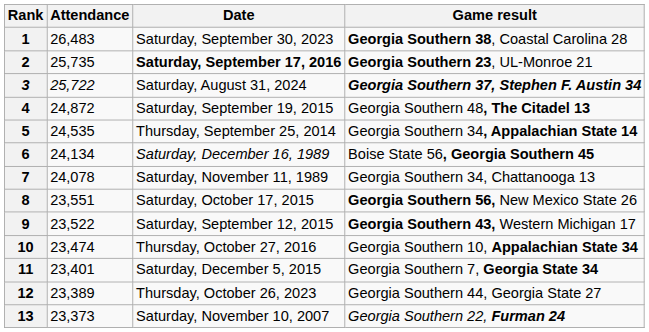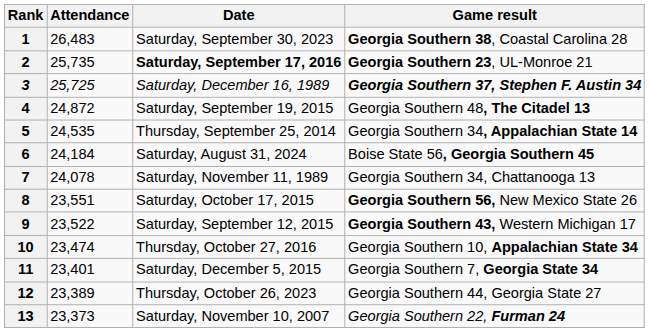(72, 85) 25,722 -> (72, 85) 25,725
(221, 85) Saturday, August 31, 2024 -> (233, 85) Saturday, December 16, 1989
(72, 154) 24,134 -> (72, 154) 24,184
(233, 154) Saturday, December 16, 1989 -> (221, 154) Saturday, August 31, 2024
